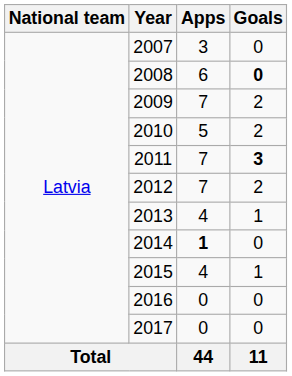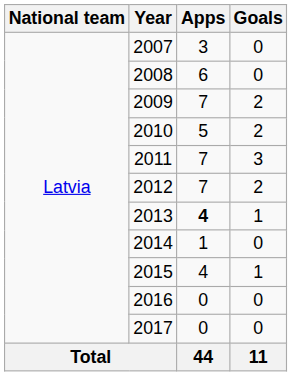(258, 74) bold -> (258, 74) normal
(258, 159) bold -> (258, 159) normal
(203, 215) normal -> (203, 215) bold
(203, 243) bold -> (203, 243) normal
